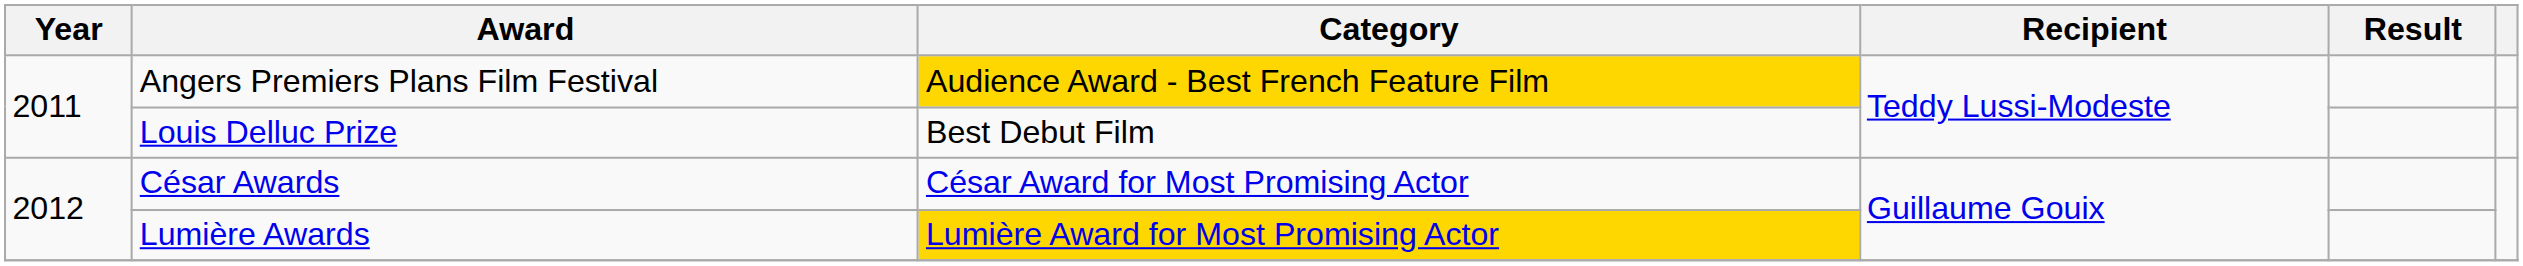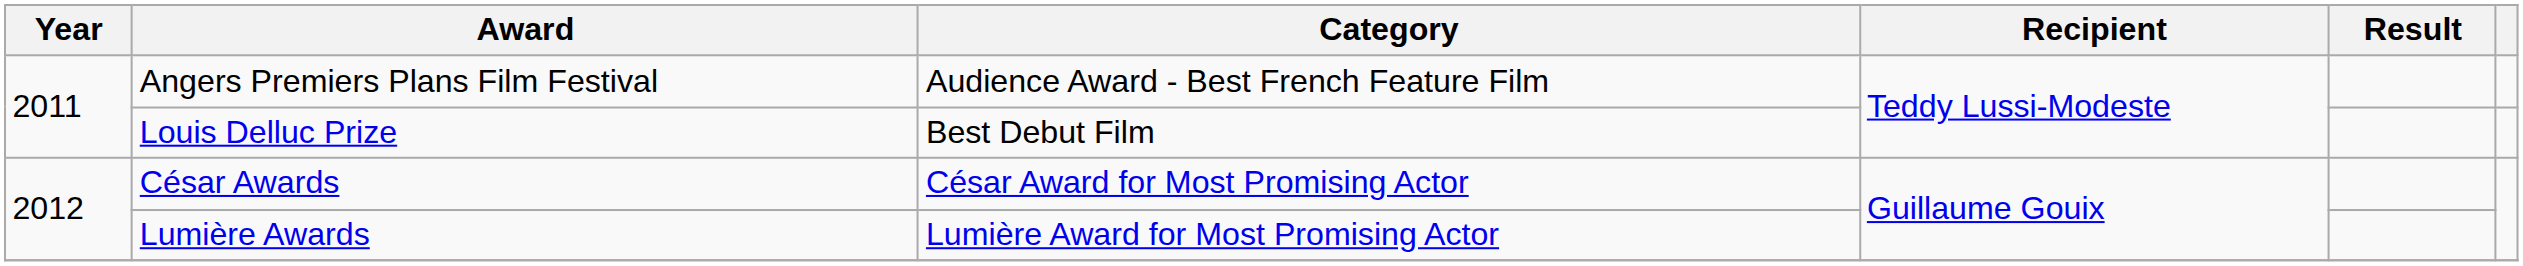(1238, 81) gold background -> (1238, 81) no background
(1213, 234) gold background -> (1213, 234) no background
